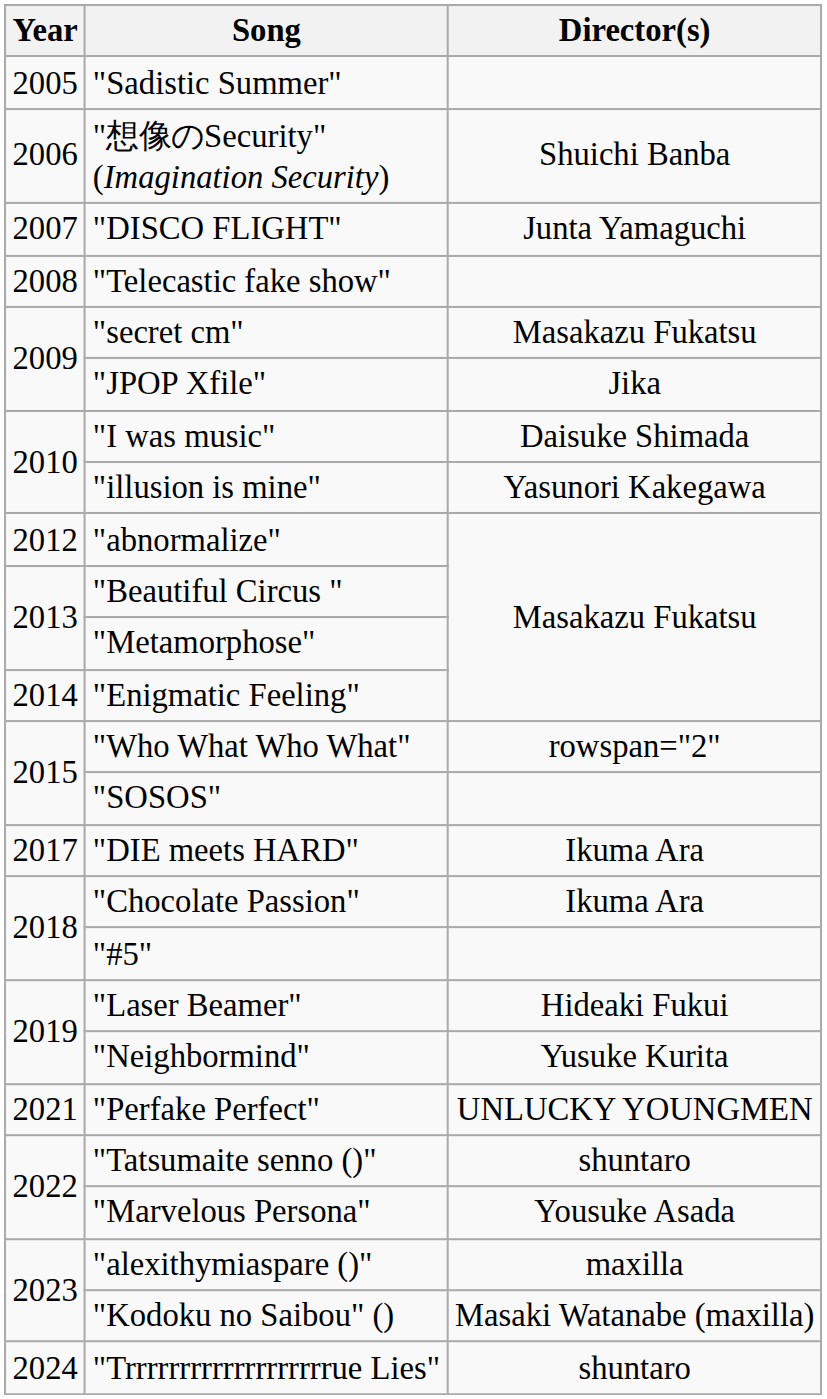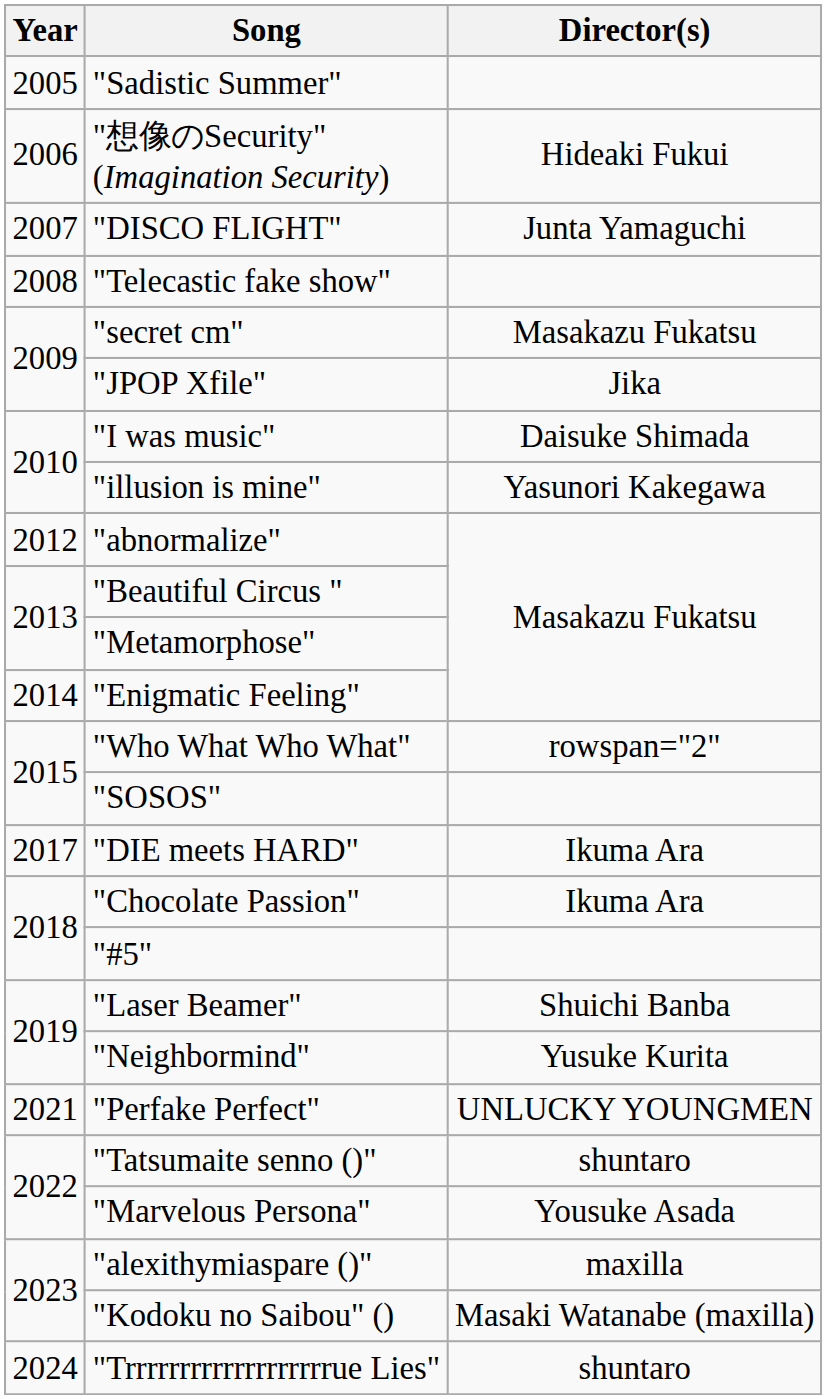(635, 155) Shuichi Banba -> (635, 155) Hideaki Fukui
(635, 1004) Hideaki Fukui -> (635, 1004) Shuichi Banba
